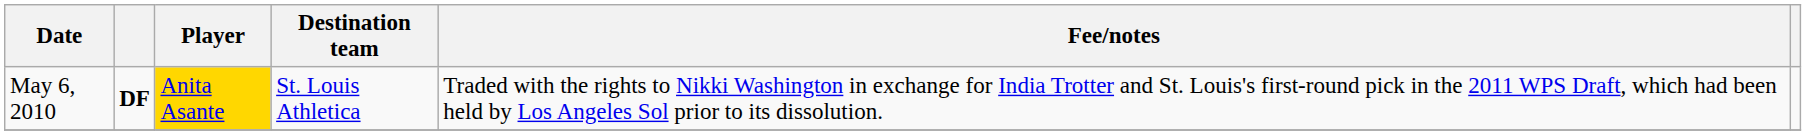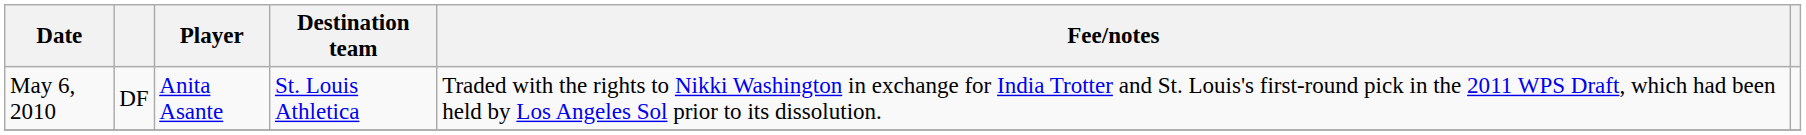(134, 98) bold -> (134, 98) normal
(192, 98) gold background -> (191, 98) no background
